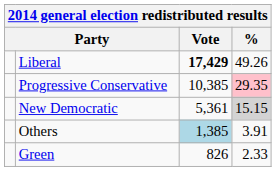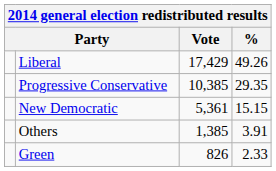(208, 62) bold -> (208, 62) normal
(251, 85) pink background -> (251, 85) no background
(251, 108) lightgrey background -> (251, 108) no background
(212, 131) lightblue background -> (212, 131) no background
